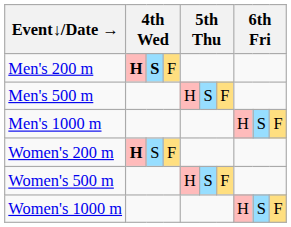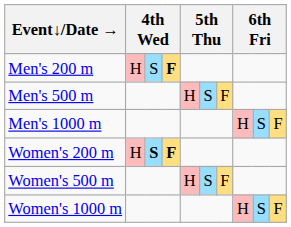(136, 67) bold -> (136, 67) normal
(155, 67) bold -> (154, 67) normal
(172, 67) normal -> (171, 67) bold
(136, 152) bold -> (136, 152) normal
(155, 152) normal -> (154, 152) bold
(172, 152) normal -> (171, 152) bold
